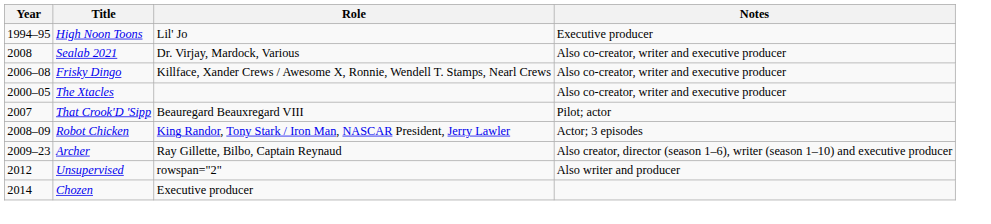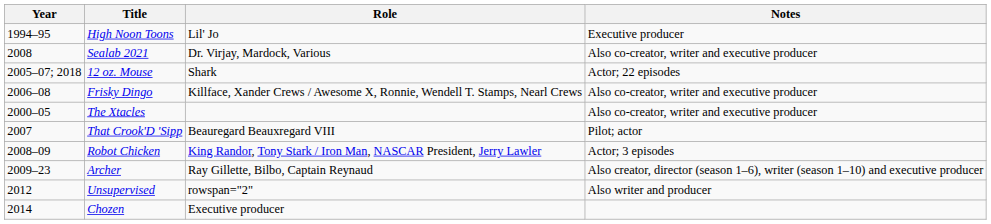+ row: (120, 72)
